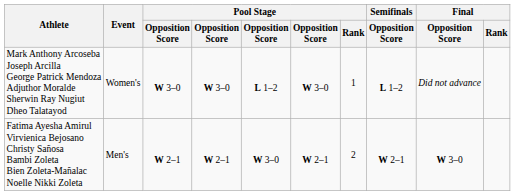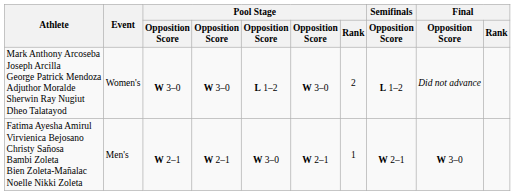(353, 83) 1 -> (353, 83) 2
(353, 155) 2 -> (353, 155) 1
